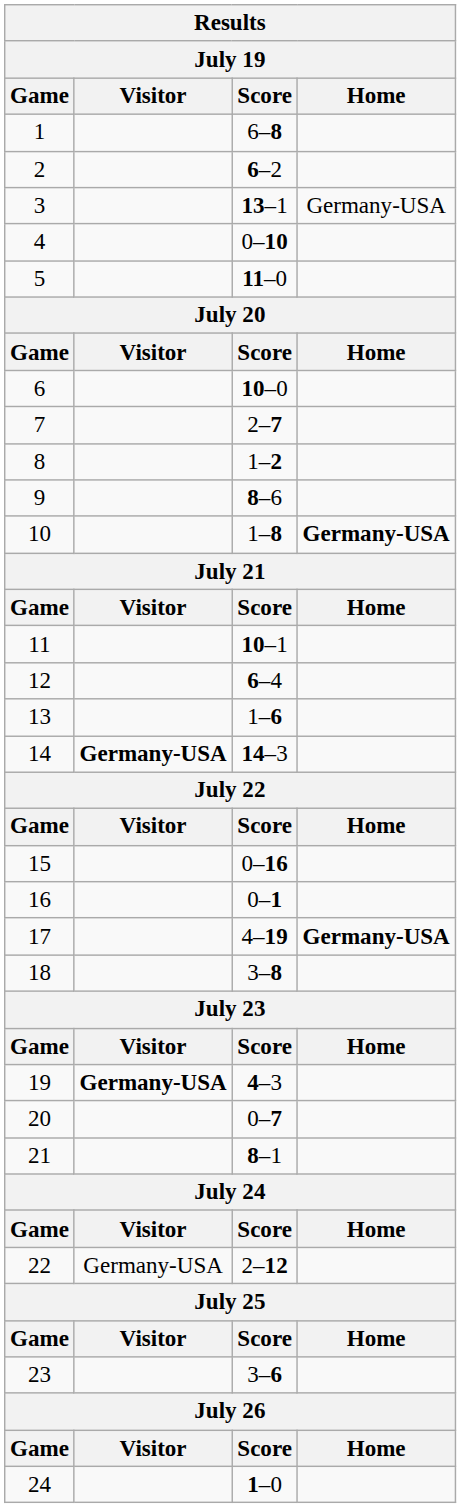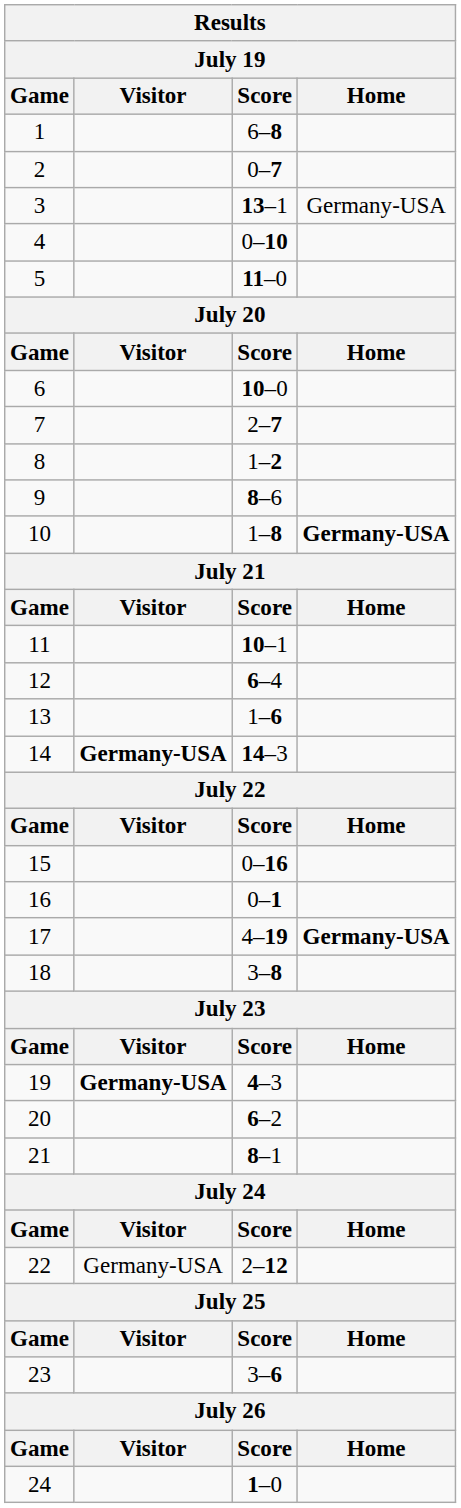(265, 168) 6–2 -> (265, 168) 0–7
(265, 1118) 0–7 -> (265, 1118) 6–2
